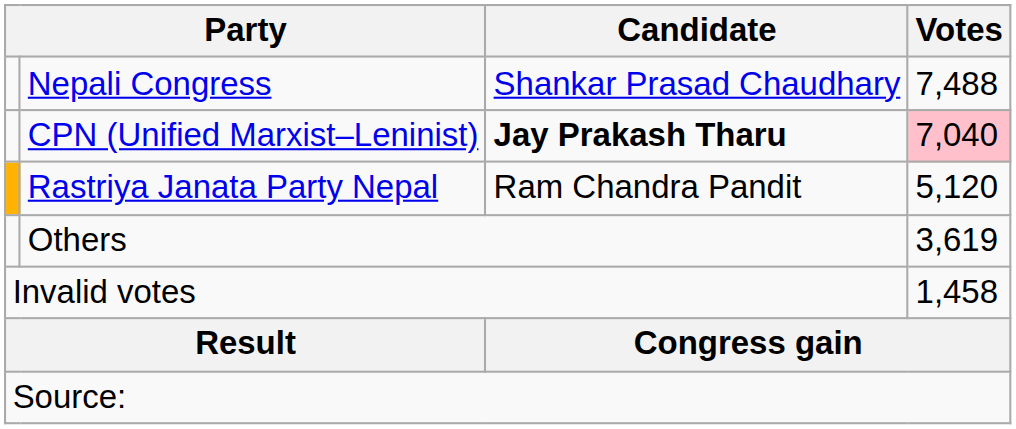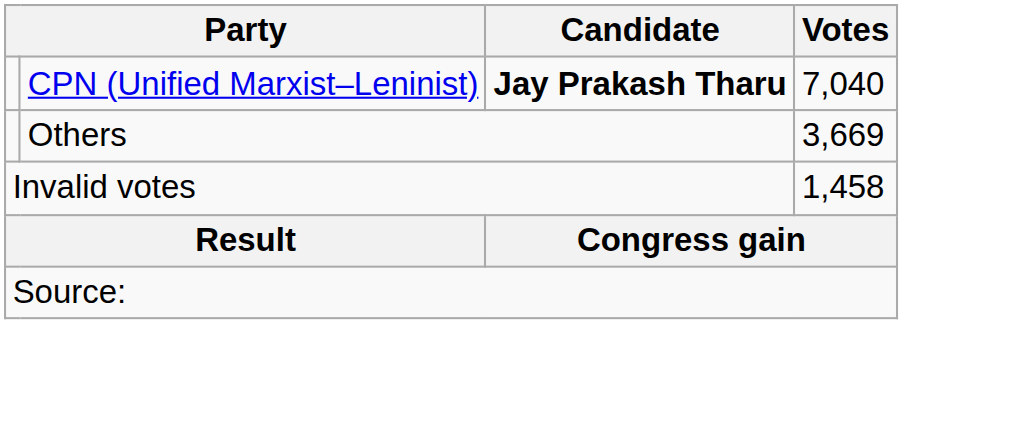- row: (150, 82)
(957, 135) pink background -> (843, 82) no background
- row: (233, 187)
(957, 239) 3,619 -> (843, 135) 3,669
